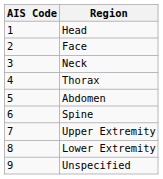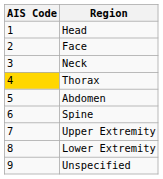(10, 81) no background -> (10, 81) gold background
